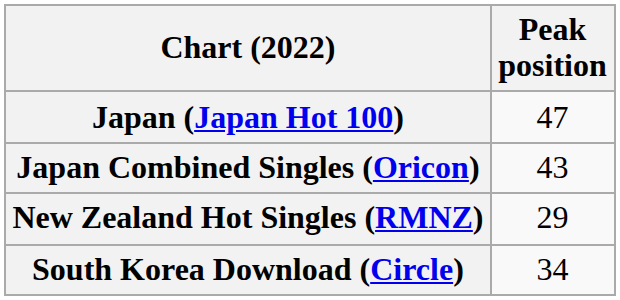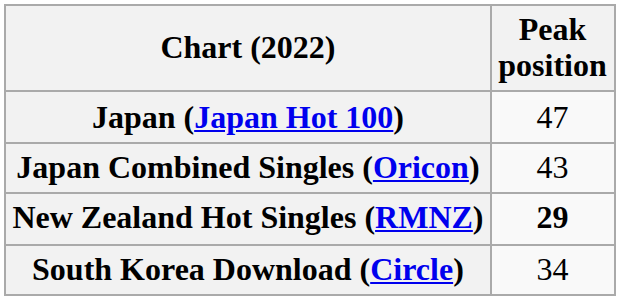(552, 218) normal -> (552, 218) bold
